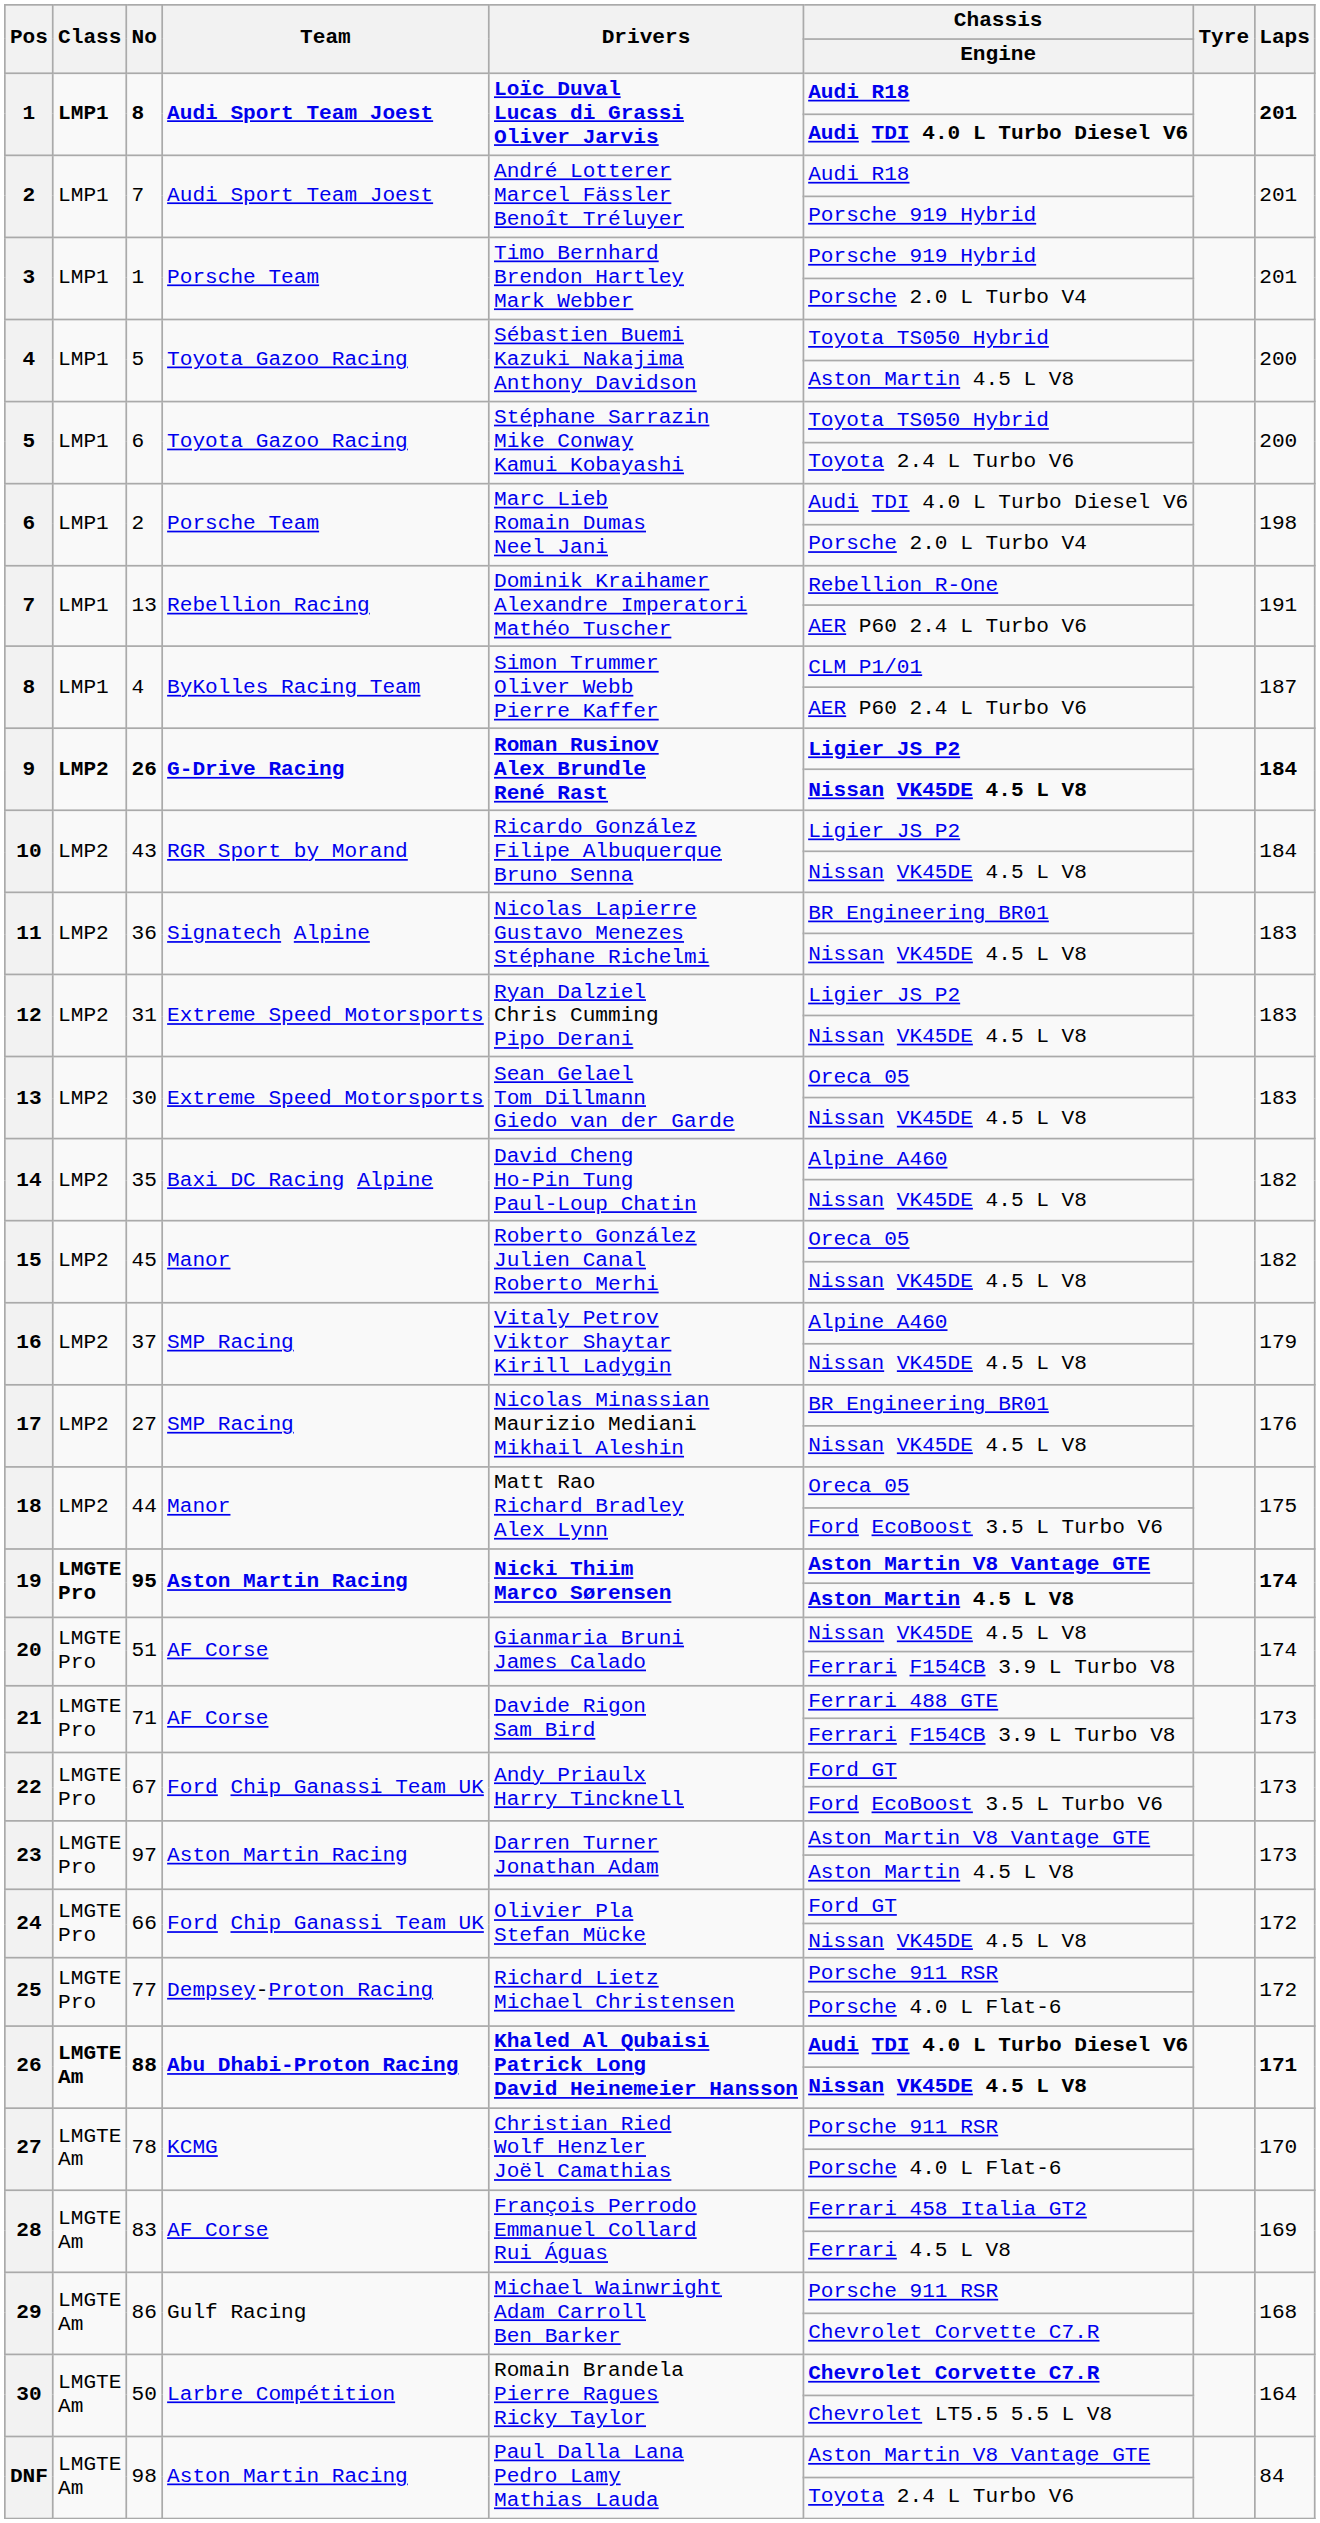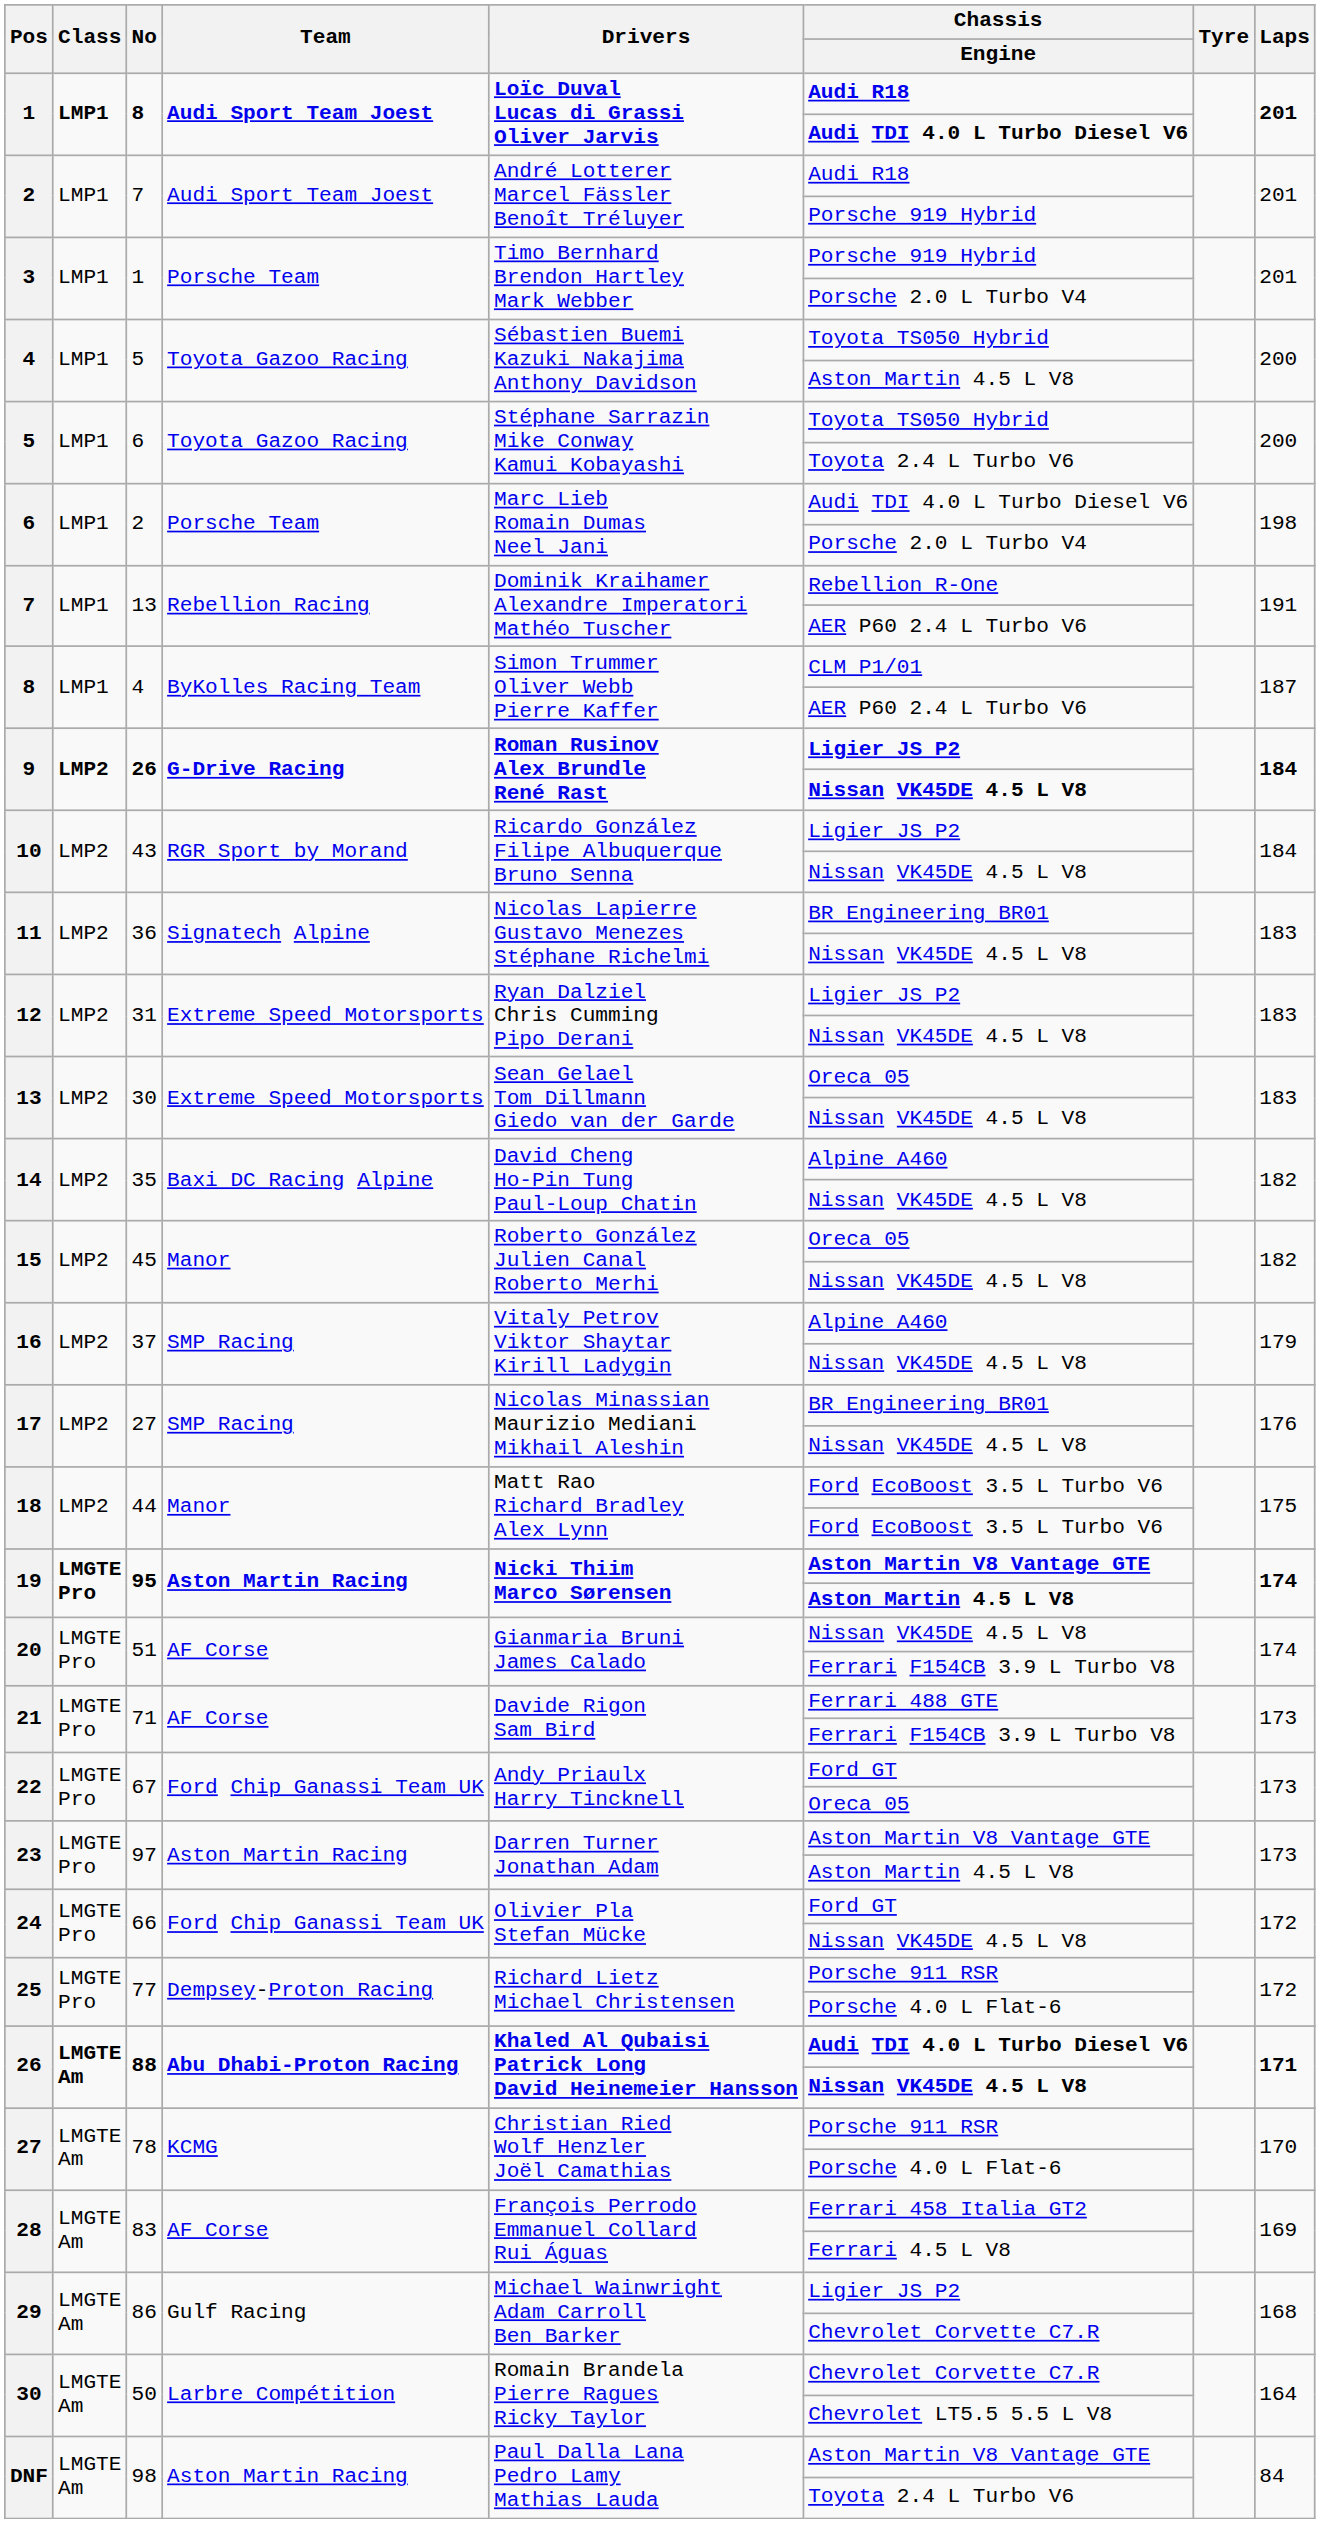(859, 1487) Oreca 05 -> (986, 1487) Ford EcoBoost 3.5 L Turbo V6
(986, 1805) Ford EcoBoost 3.5 L Turbo V6 -> (859, 1805) Oreca 05
(903, 2293) Porsche 911 RSR -> (884, 2293) Ligier JS P2
(954, 2375) bold -> (954, 2375) normal
